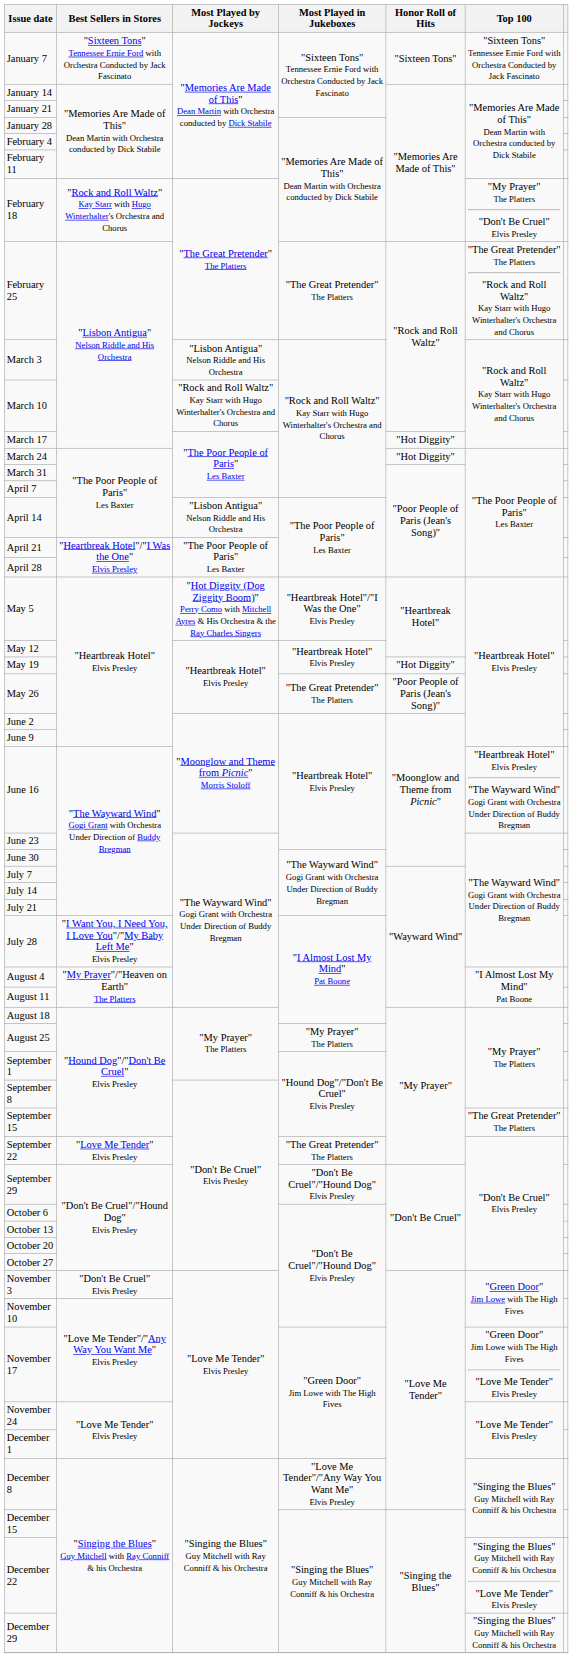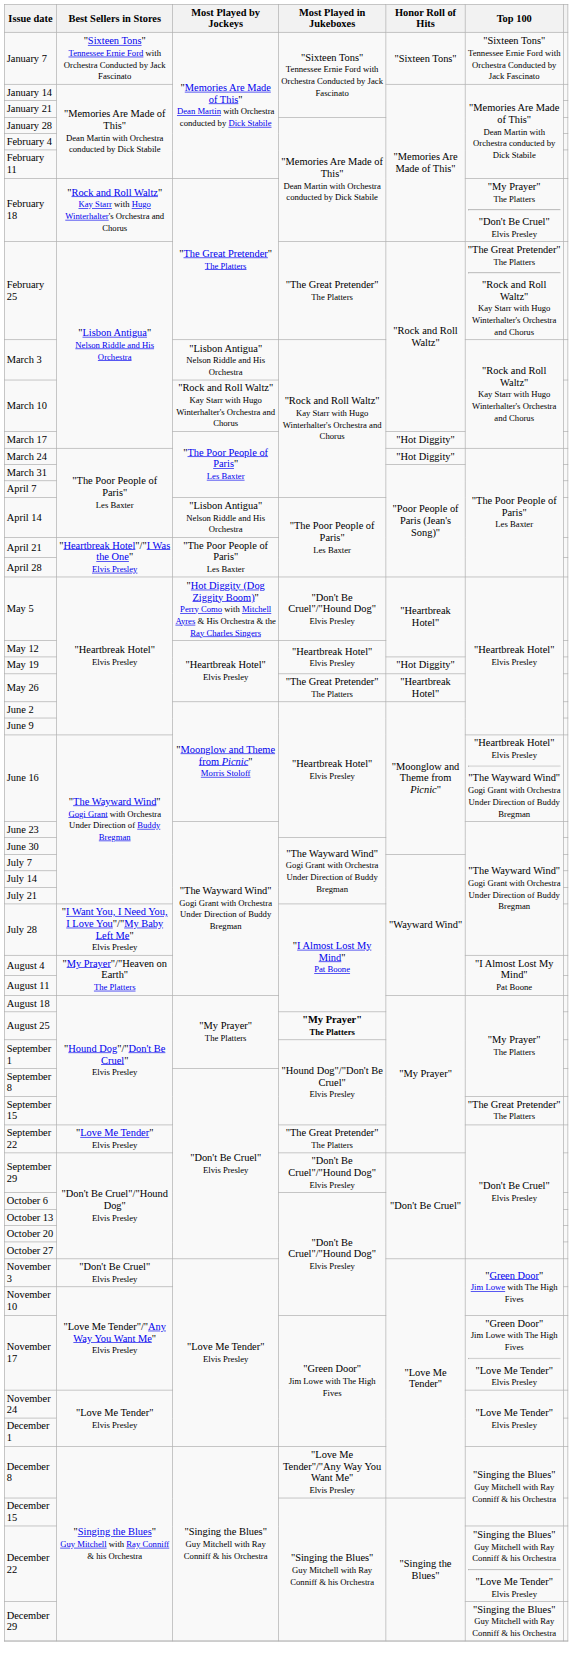(332, 609) "Heartbreak Hotel"/"I Was the One" Elvis Presley -> (332, 609) "Don't Be Cruel"/"Hound Dog" Elvis Presley
(426, 693) "Poor People of Paris (Jean's Song)" -> (426, 687) "Heartbreak Hotel"
(332, 1037) normal -> (332, 1026) bold
